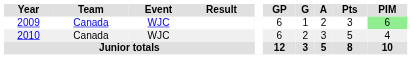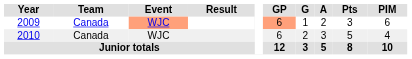(158, 23) no background -> (158, 23) lightsalmon background
(279, 23) no background -> (279, 23) lightsalmon background
(387, 23) lightgreen background -> (387, 23) no background
